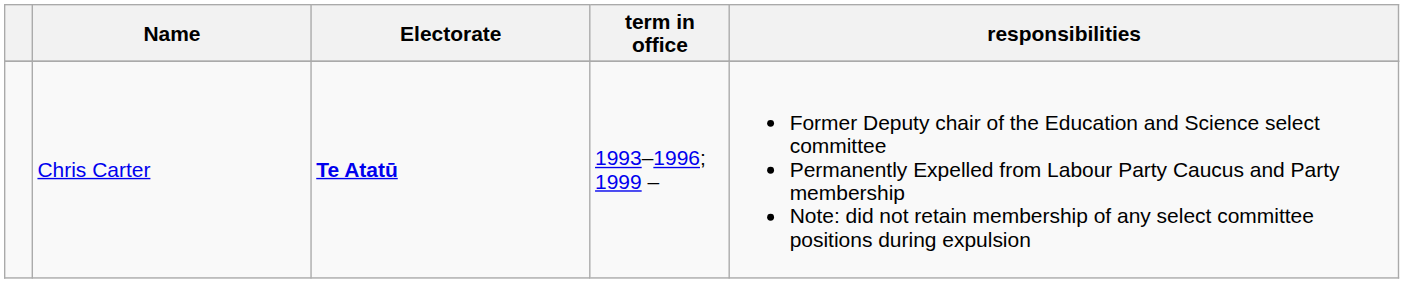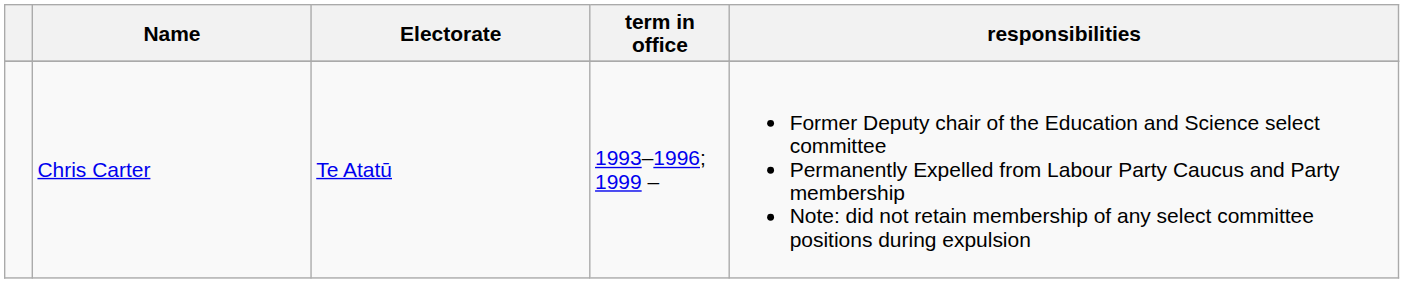(357, 169) bold -> (354, 169) normal
